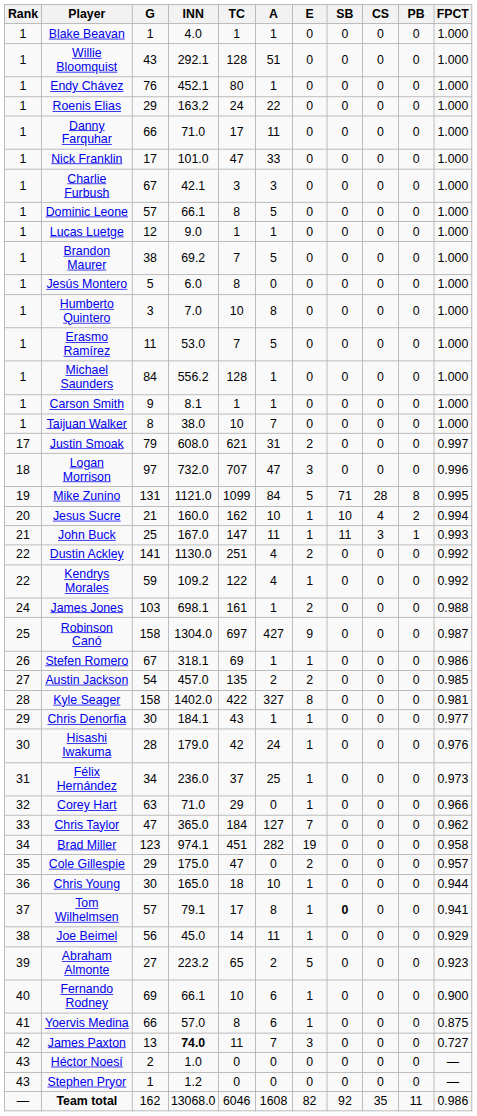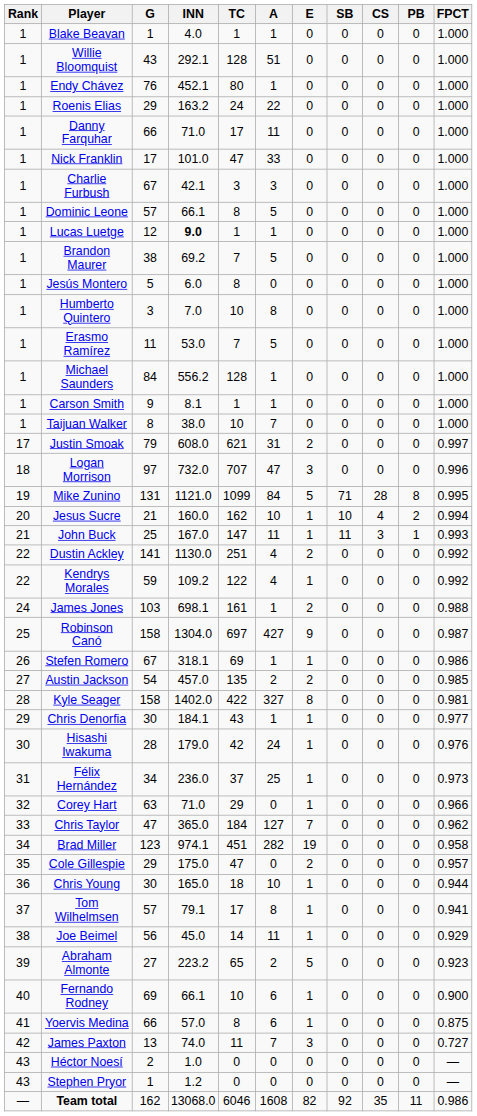(193, 231) normal -> (193, 231) bold
(345, 910) bold -> (345, 910) normal
(193, 1042) bold -> (193, 1042) normal
